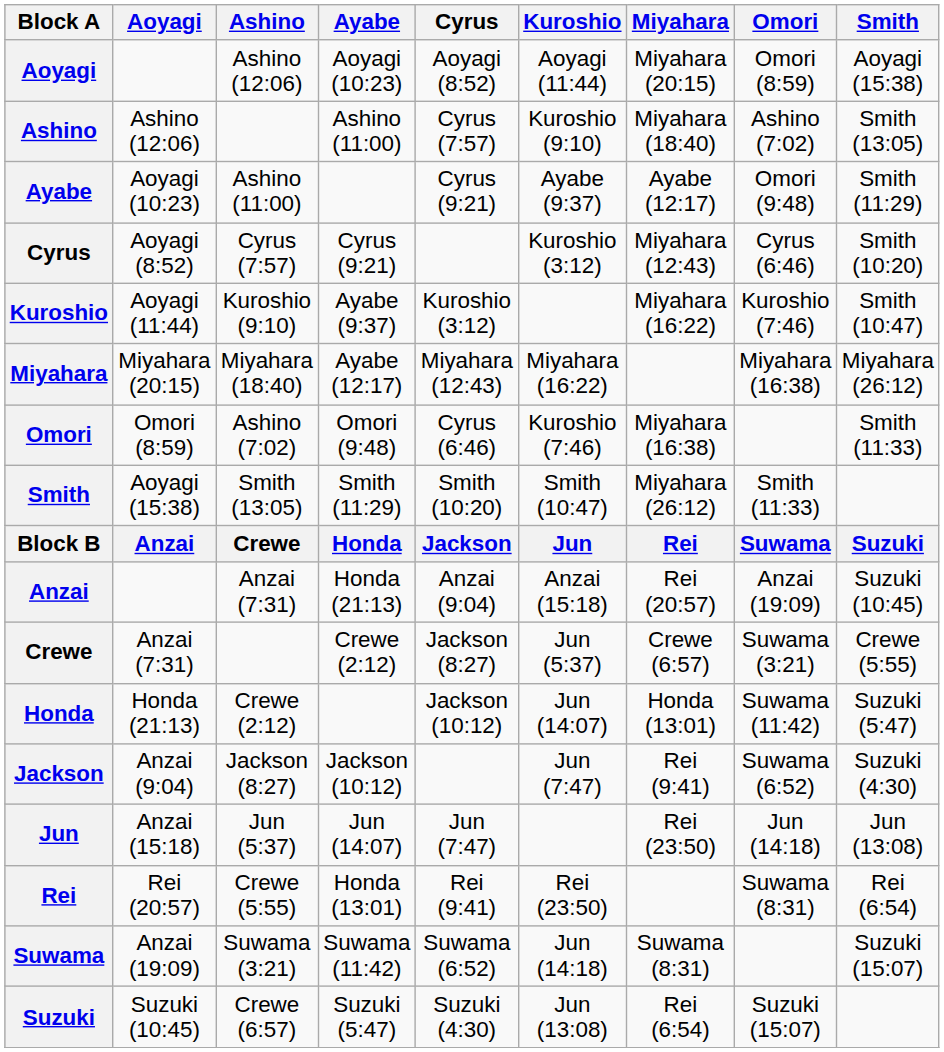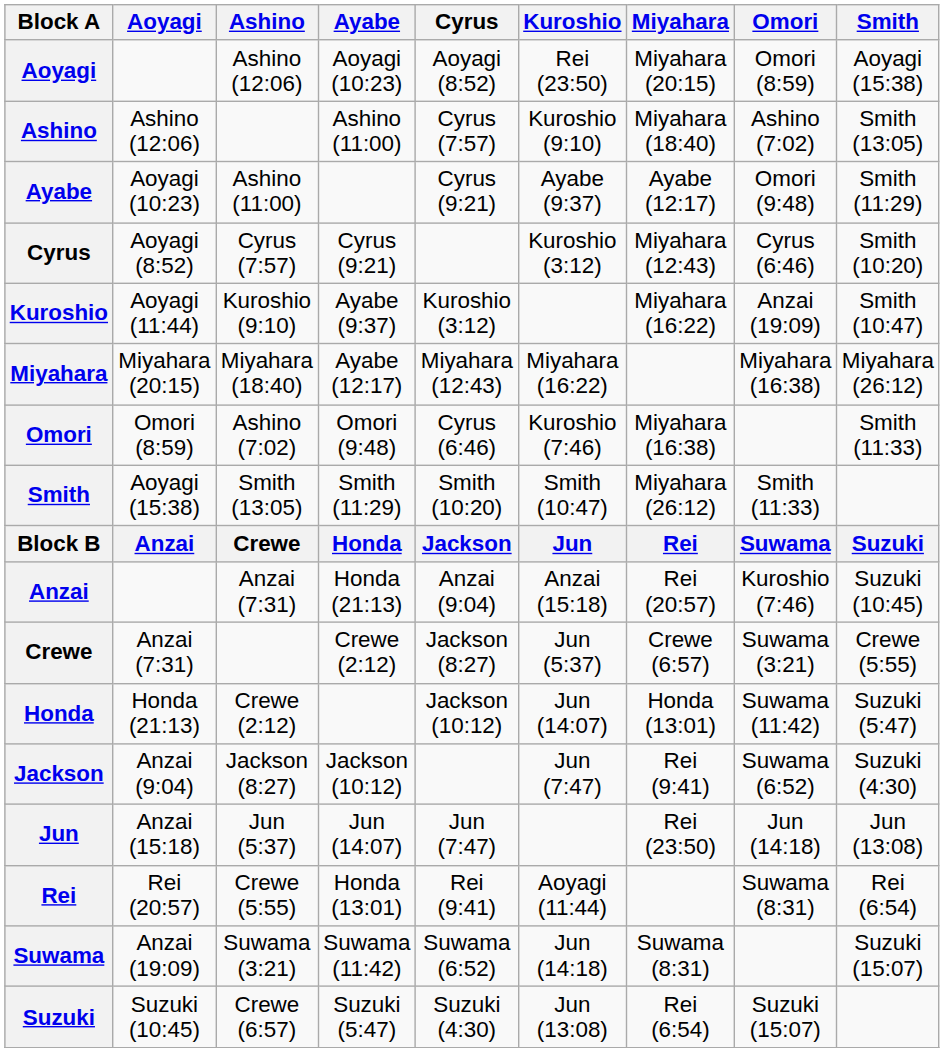(572, 70) Aoyagi (11:44) -> (572, 70) Rei (23:50)
(785, 313) Kuroshio (7:46) -> (785, 313) Anzai (19:09)
(785, 591) Anzai (19:09) -> (785, 591) Kuroshio (7:46)
(572, 895) Rei (23:50) -> (572, 895) Aoyagi (11:44)
